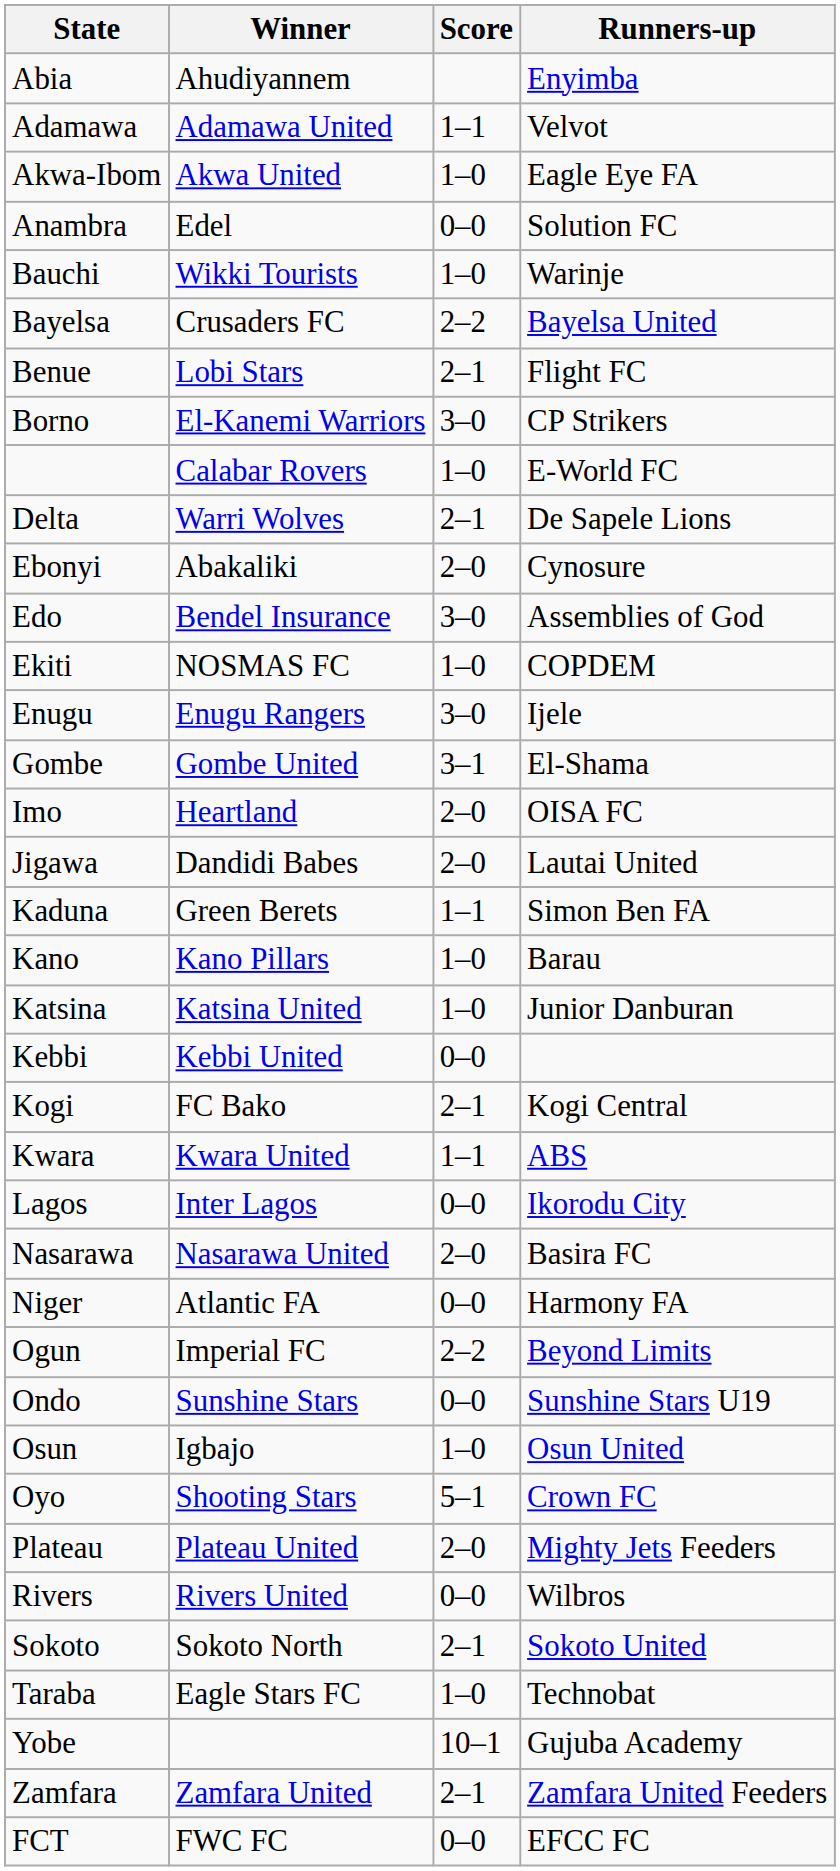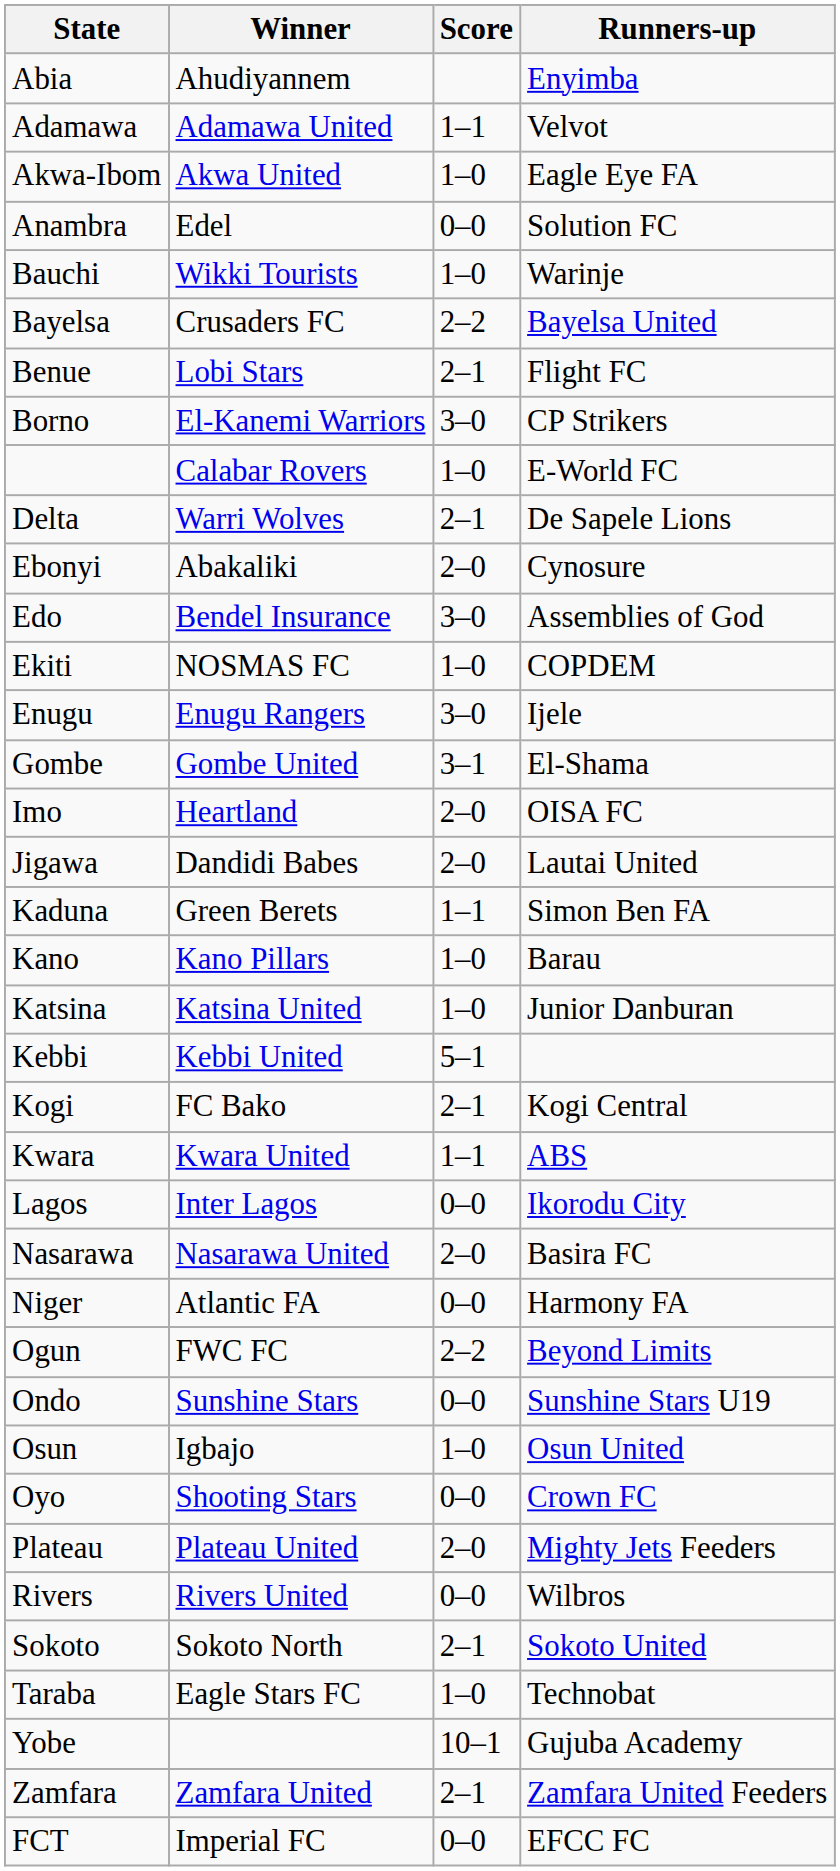(463, 1057) 0–0 -> (463, 1057) 5–1
(251, 1351) Imperial FC -> (232, 1351) FWC FC
(463, 1498) 5–1 -> (463, 1498) 0–0
(232, 1841) FWC FC -> (251, 1841) Imperial FC
